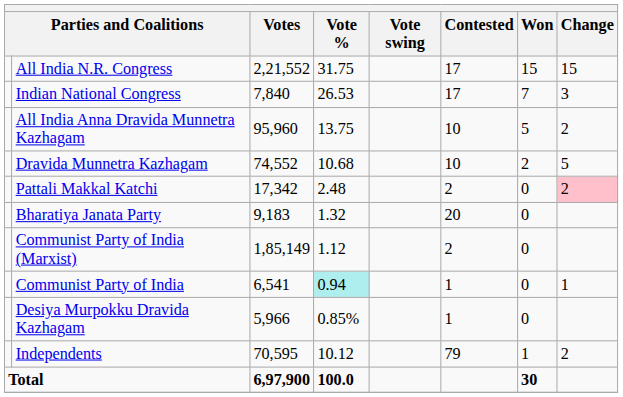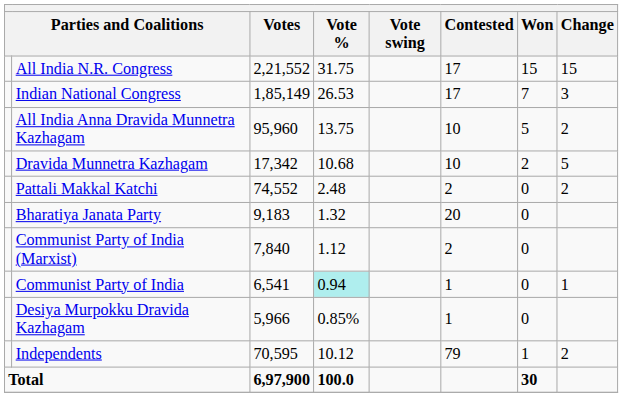(272, 94) 7,840 -> (282, 94) 1,85,149
(276, 163) 74,552 -> (276, 163) 17,342
(276, 189) 17,342 -> (276, 189) 74,552
(565, 189) pink background -> (565, 189) no background
(282, 249) 1,85,149 -> (272, 249) 7,840
